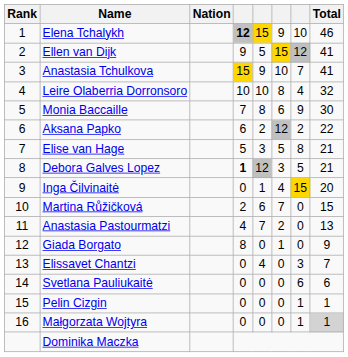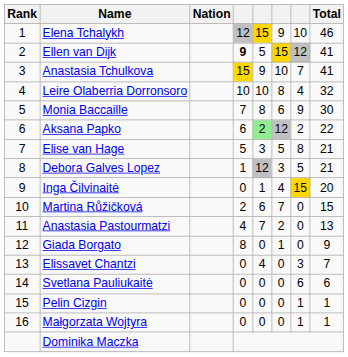(243, 33) bold -> (243, 33) normal
(243, 52) normal -> (243, 52) bold
(262, 129) no background -> (262, 129) lightgreen background
(243, 168) bold -> (243, 168) normal
(327, 322) lightgrey background -> (327, 322) no background
